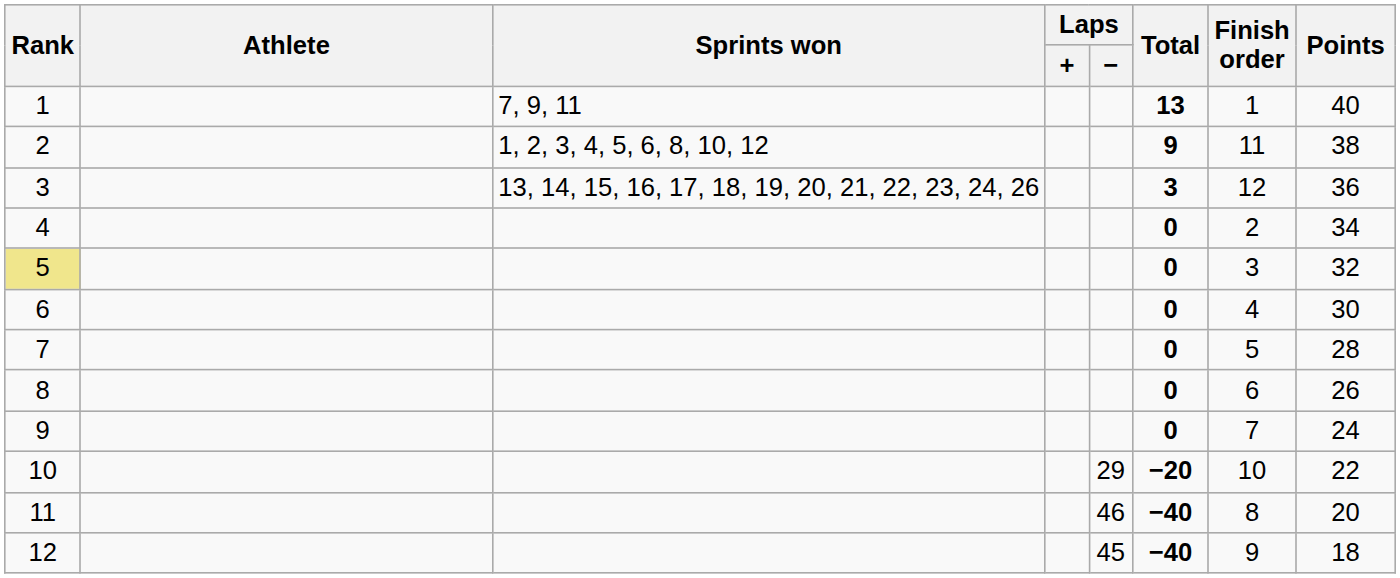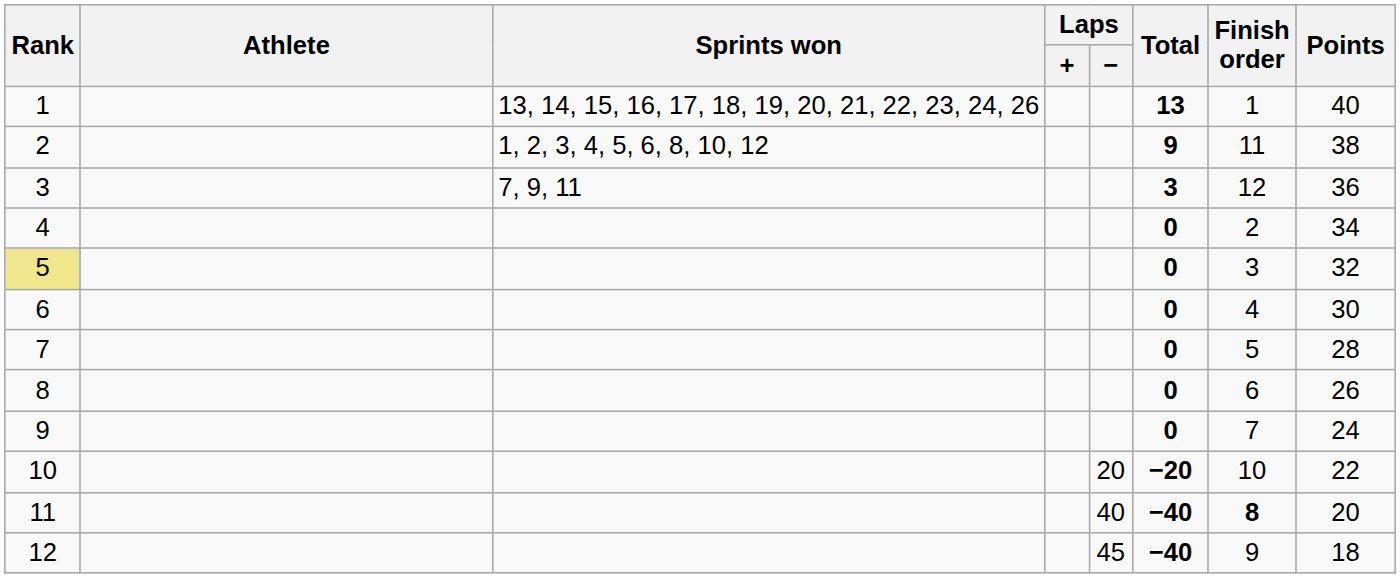(540, 106) 7, 9, 11 -> (769, 106) 13, 14, 15, 16, 17, 18, 19, 20, 21, 22, 23, 24, 26
(769, 187) 13, 14, 15, 16, 17, 18, 19, 20, 21, 22, 23, 24, 26 -> (540, 187) 7, 9, 11
(1111, 471) 29 -> (1111, 471) 20
(1111, 512) 46 -> (1111, 512) 40
(1252, 512) normal -> (1252, 512) bold
